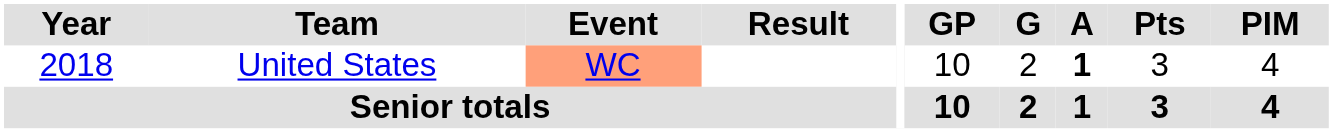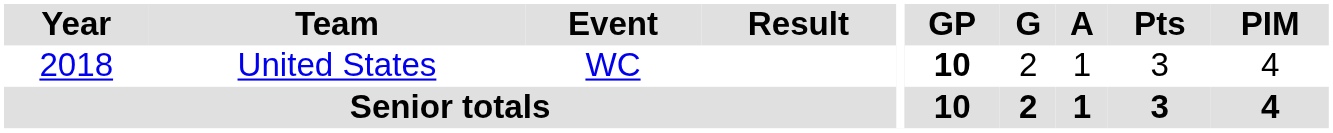(613, 65) lightsalmon background -> (613, 65) no background
(952, 65) normal -> (952, 65) bold
(1082, 65) bold -> (1082, 65) normal
